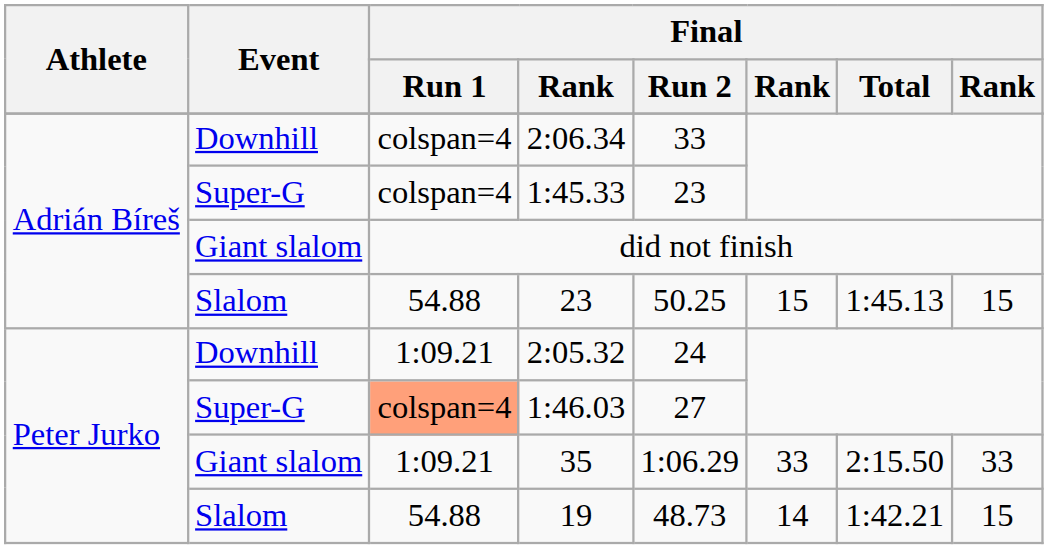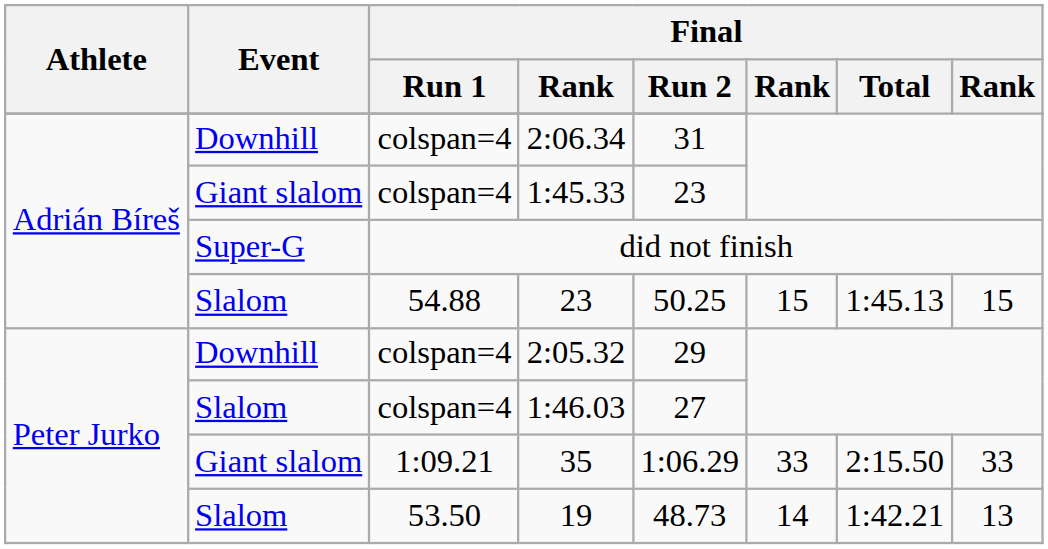(690, 139) 33 -> (690, 139) 31
(250, 192) Super-G -> (279, 192) Giant slalom
(279, 246) Giant slalom -> (250, 246) Super-G
(444, 353) 1:09.21 -> (444, 353) colspan=4
(690, 353) 24 -> (690, 353) 29
(250, 407) Super-G -> (241, 407) Slalom
(444, 407) lightsalmon background -> (444, 407) no background
(444, 514) 54.88 -> (444, 514) 53.50
(997, 514) 15 -> (997, 514) 13
